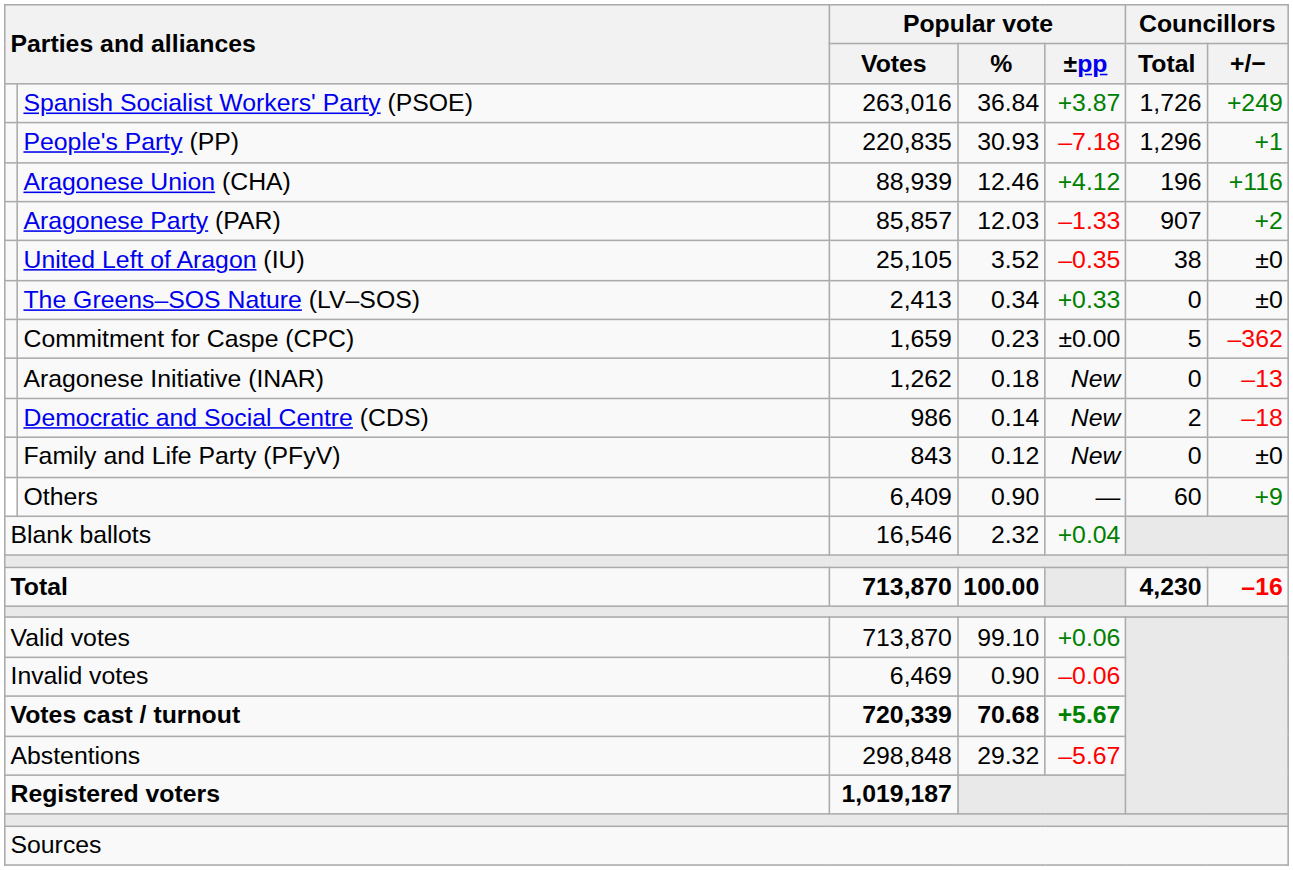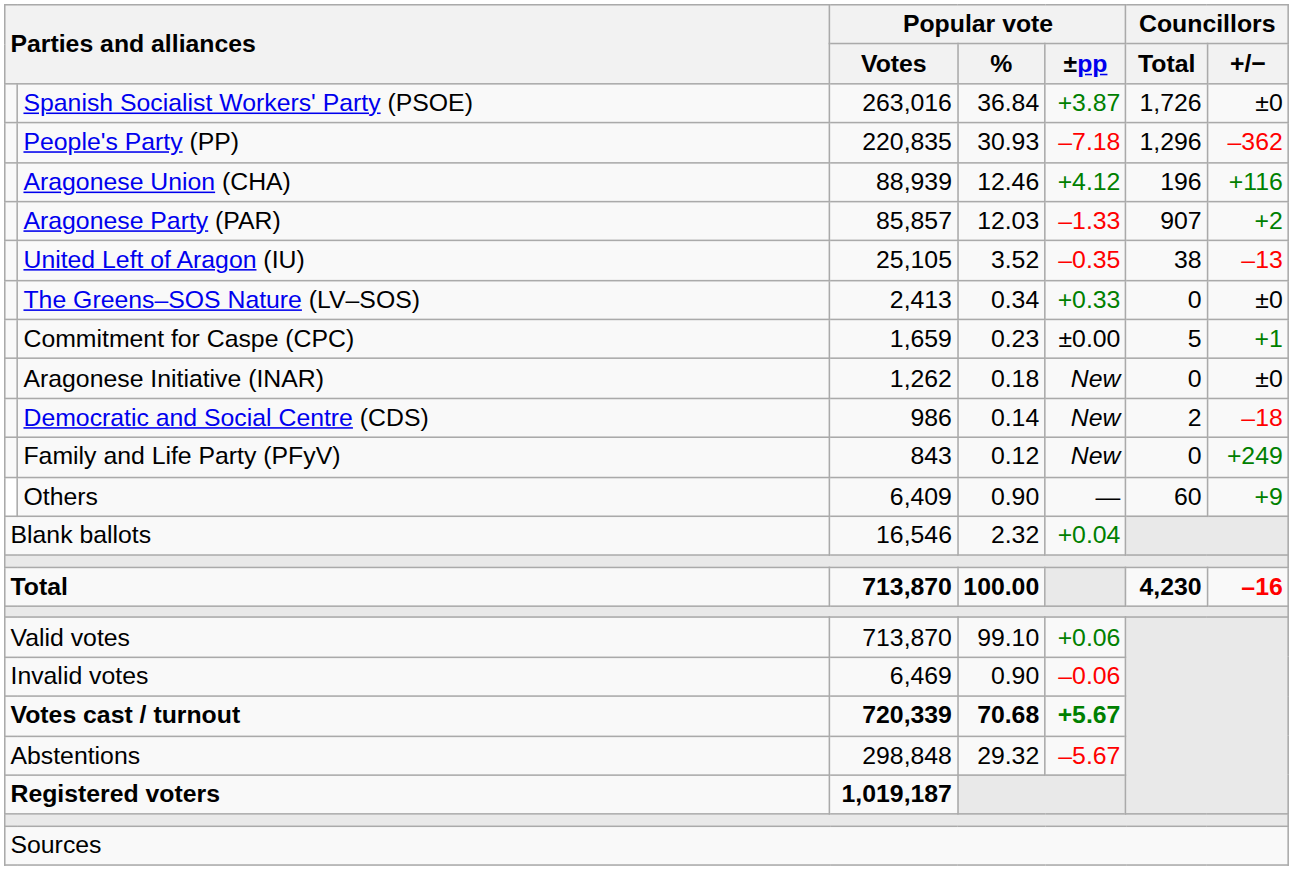(1255, 102) +249 -> (1269, 102) ±0
(1269, 142) +1 -> (1255, 142) –362
(1269, 260) ±0 -> (1262, 260) –13
(1255, 338) –362 -> (1269, 338) +1
(1262, 378) –13 -> (1269, 378) ±0
(1269, 456) ±0 -> (1255, 456) +249
